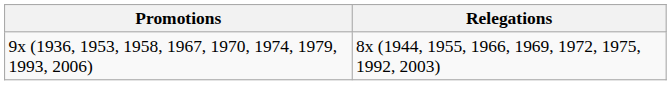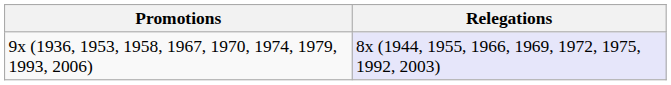(498, 55) no background -> (498, 55) lavender background
